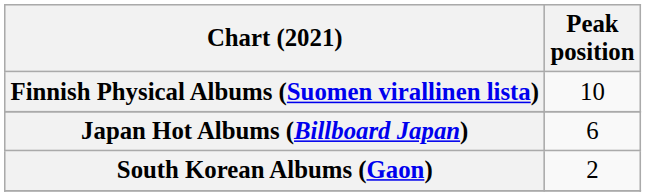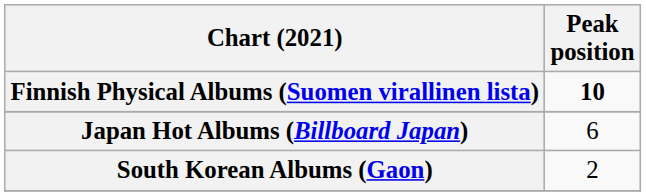(592, 91) normal -> (592, 91) bold
